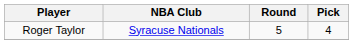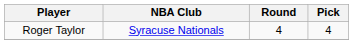(279, 30) 5 -> (279, 30) 4
